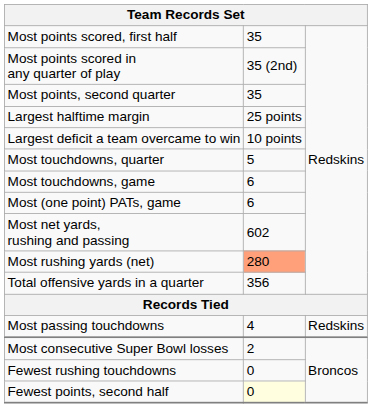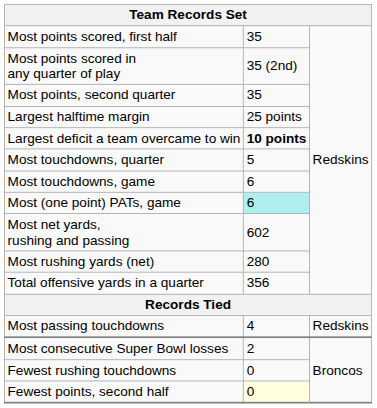(274, 138) normal -> (276, 138) bold
(250, 203) no background -> (250, 203) paleturquoise background
(258, 261) lightsalmon background -> (258, 261) no background
